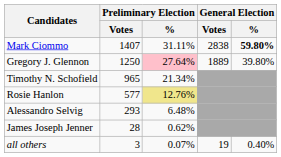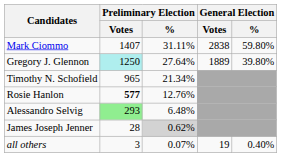(257, 45) bold -> (258, 45) normal
(130, 62) no background -> (130, 62) paleturquoise background
(179, 62) pink background -> (179, 62) no background
(132, 95) normal -> (132, 95) bold
(179, 95) khaki background -> (179, 95) no background
(132, 111) no background -> (132, 111) lightgreen background
(181, 128) no background -> (181, 128) lightgrey background
